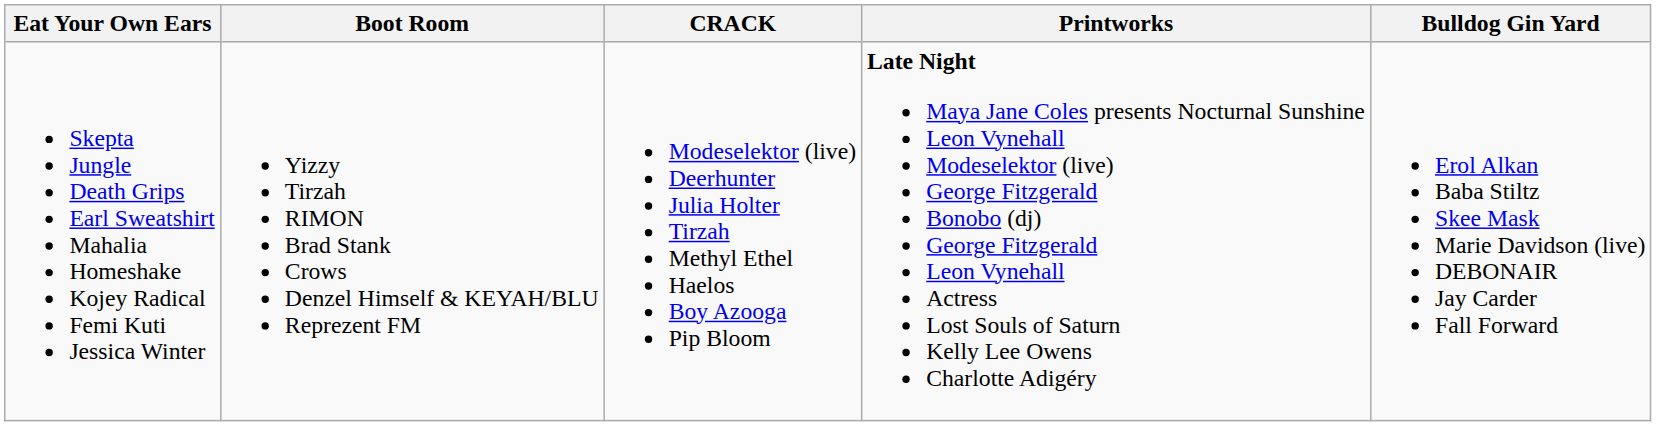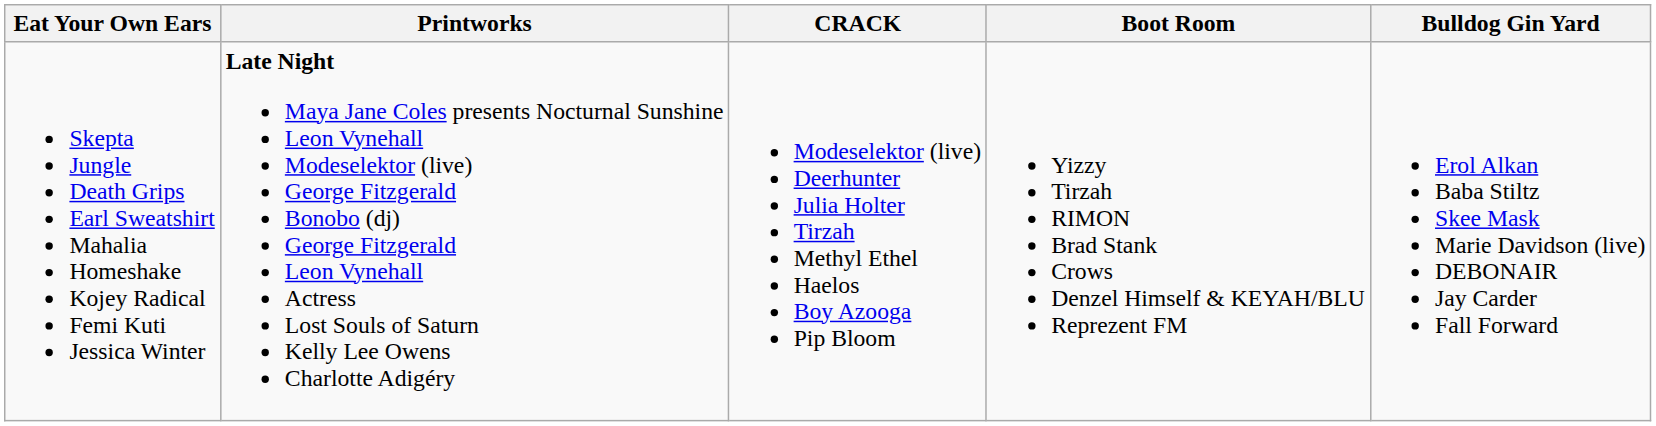columns swapped: (1116, 23) <-> (412, 23)
